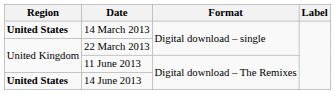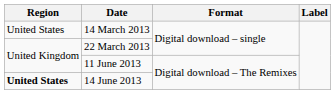(37, 30) bold -> (36, 30) normal
